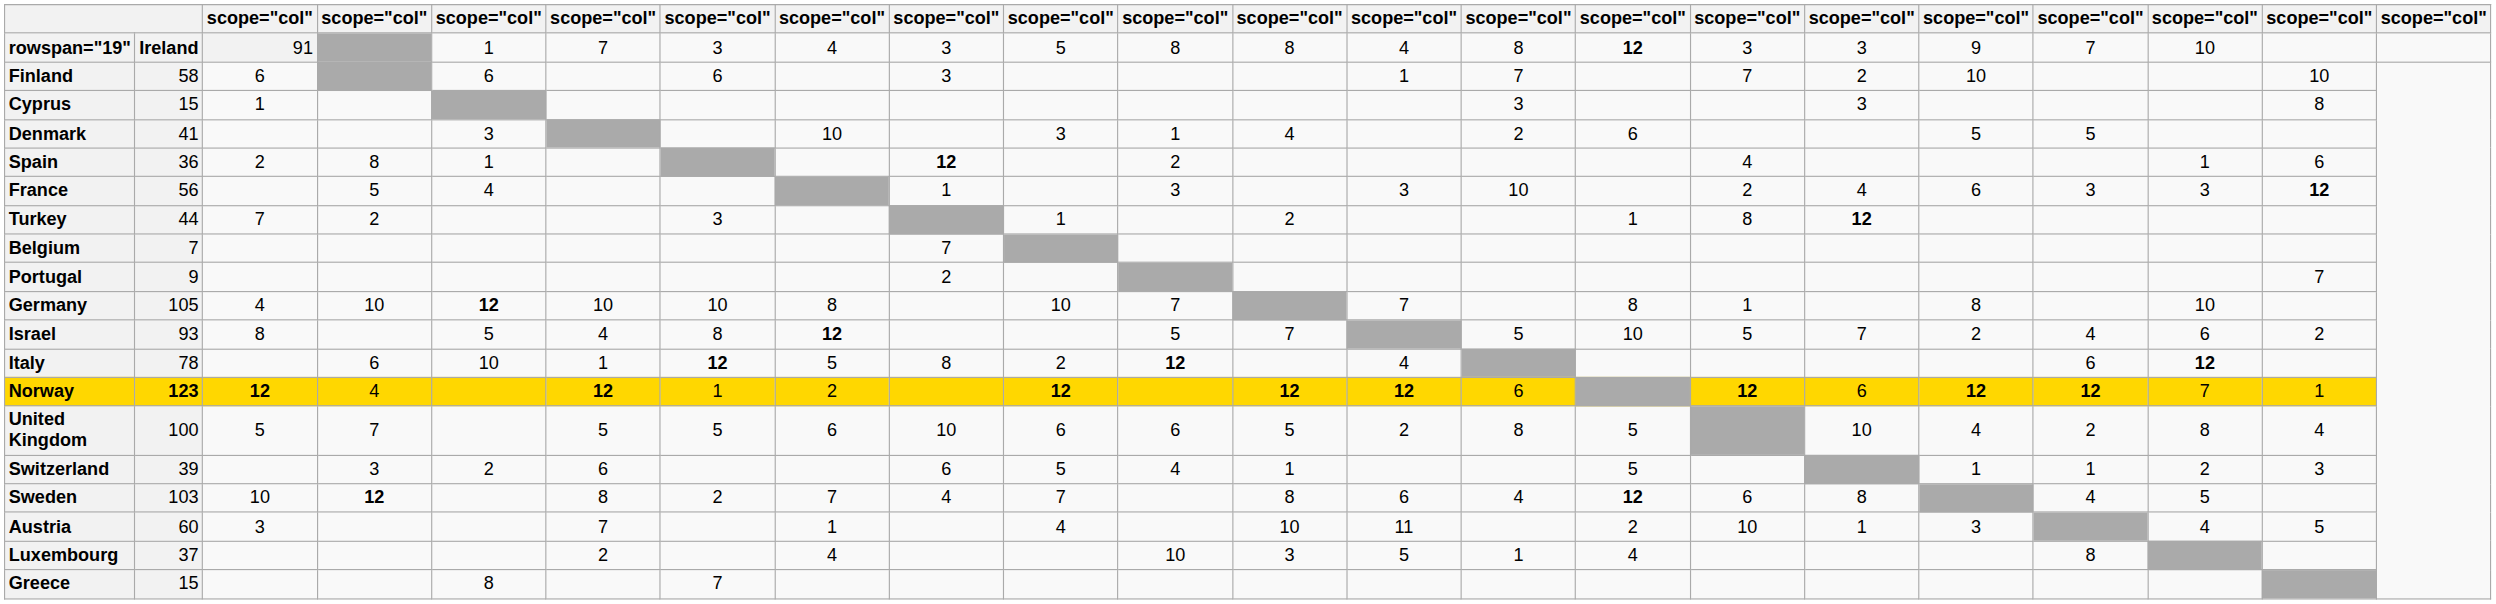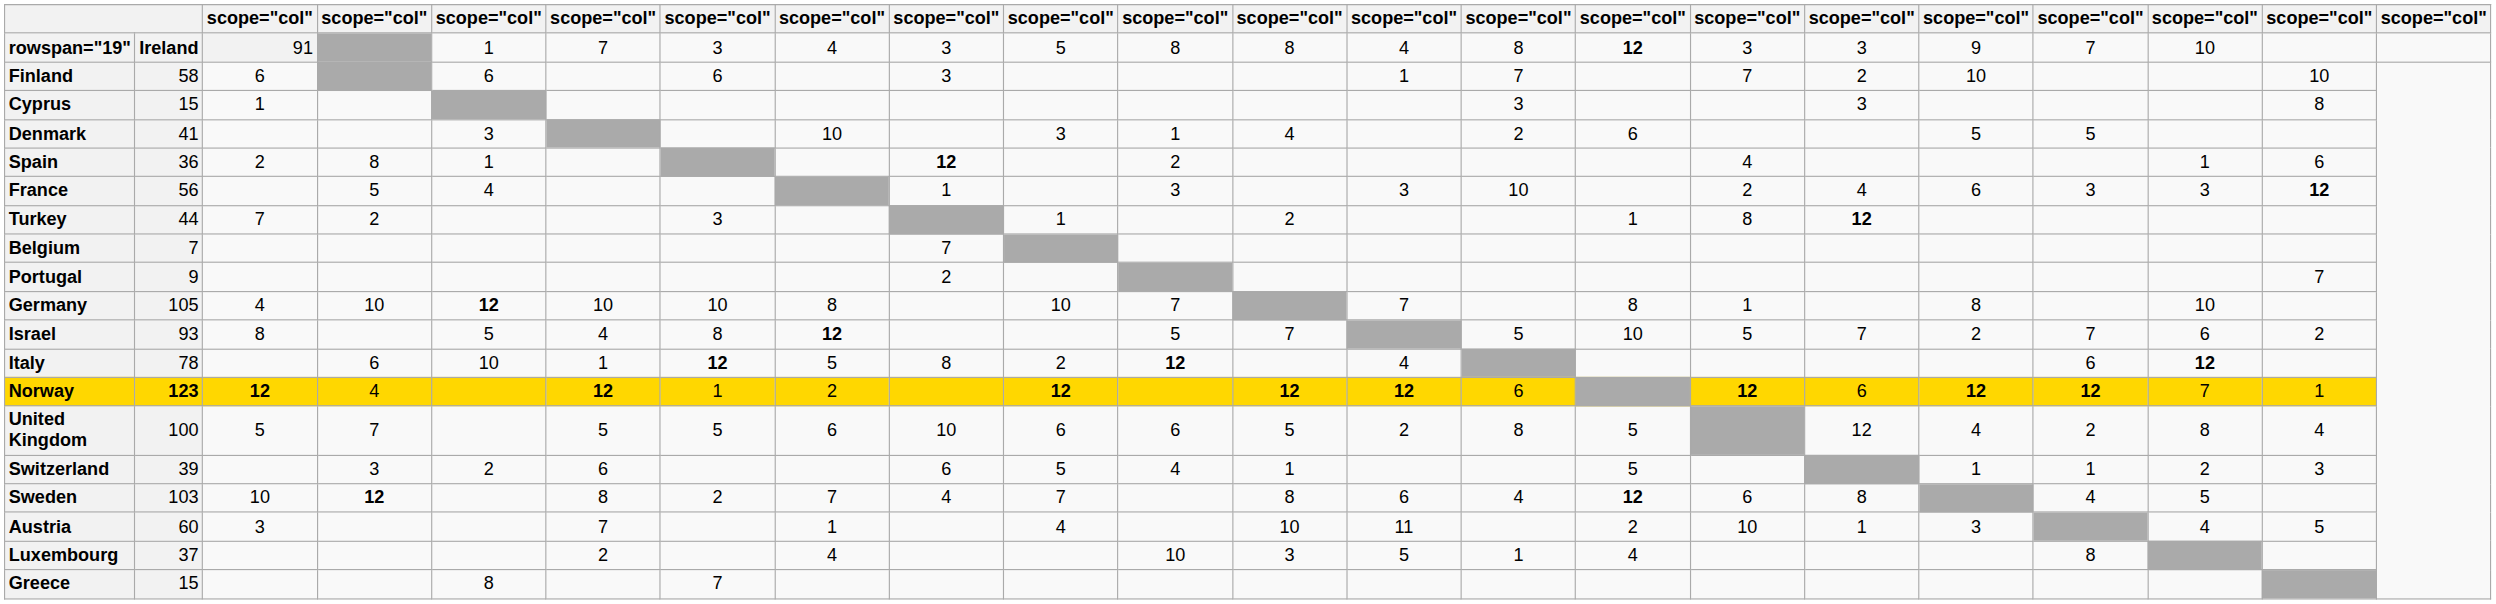(2090, 334) 4 -> (2090, 334) 7
(1862, 430) 10 -> (1862, 430) 12
